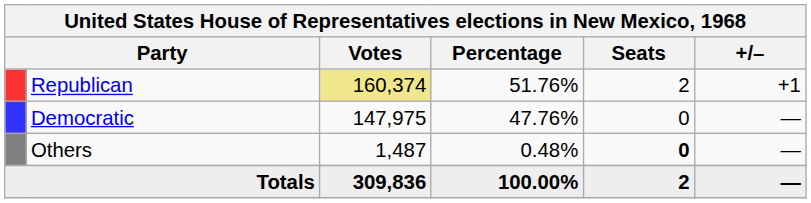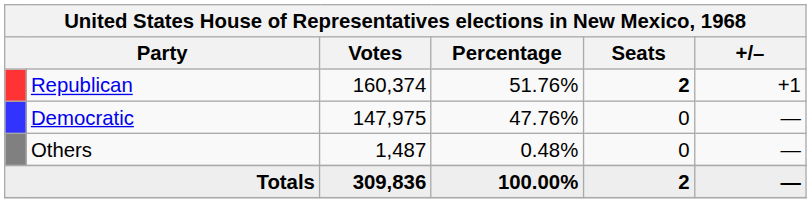(389, 85) khaki background -> (389, 85) no background
(684, 85) normal -> (684, 85) bold
(684, 150) bold -> (684, 150) normal
